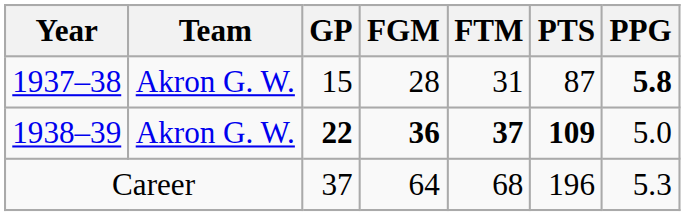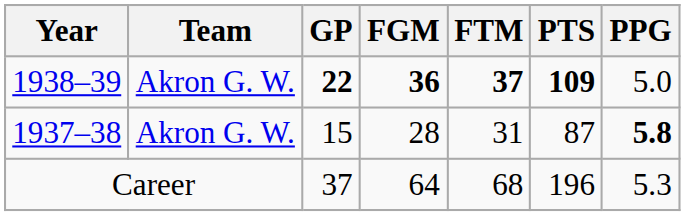rows swapped: (67, 81) <-> (67, 133)
